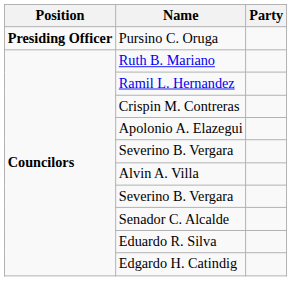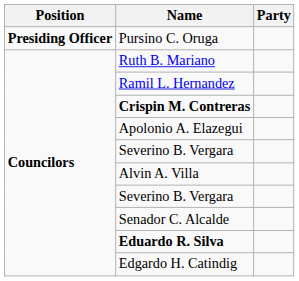(179, 106) normal -> (185, 106) bold
(168, 241) normal -> (171, 241) bold
